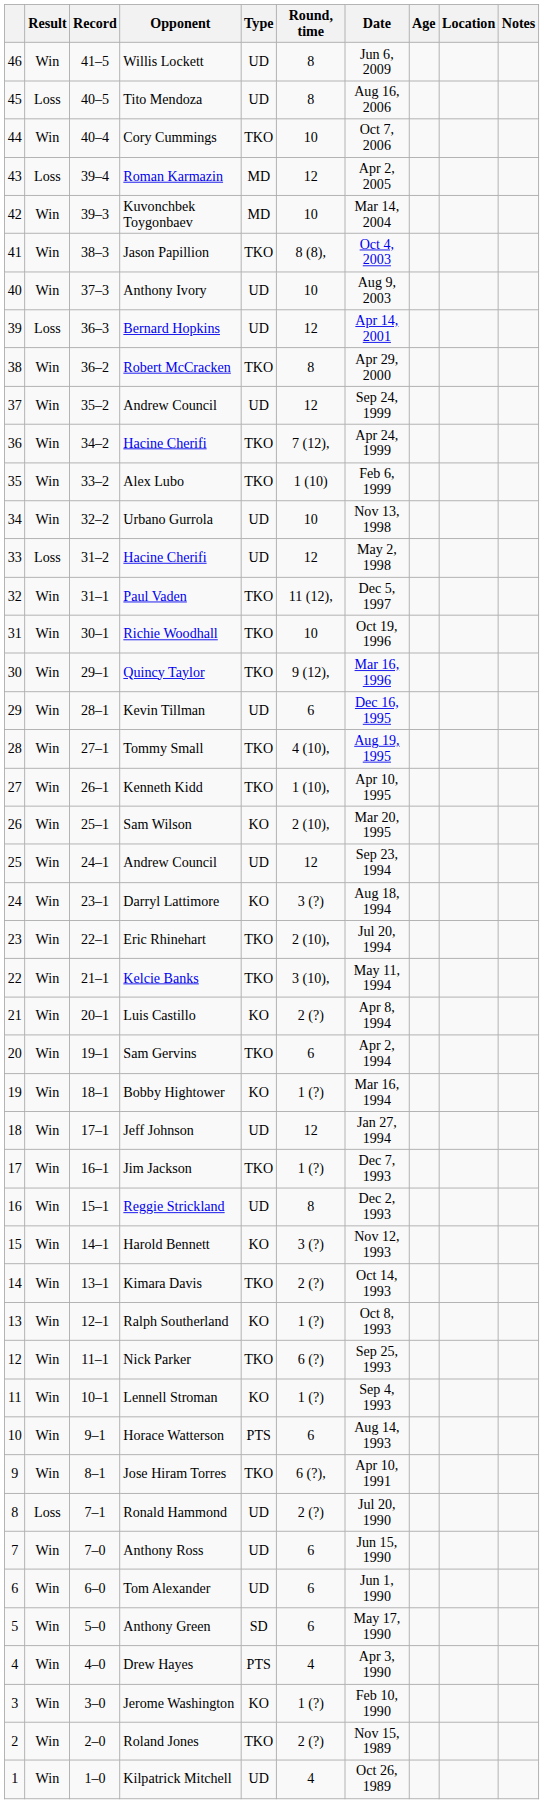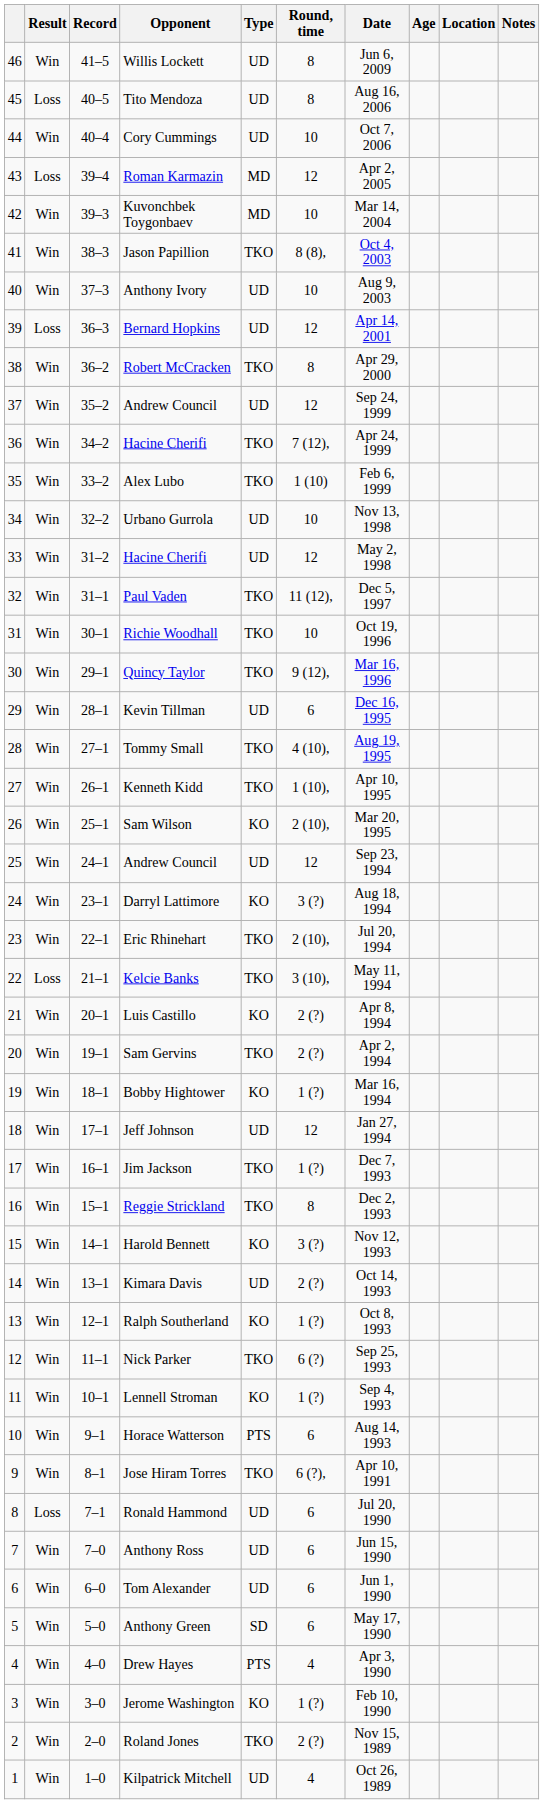(259, 138) TKO -> (259, 138) UD
(47, 557) Loss -> (47, 557) Win
(47, 977) Win -> (47, 977) Loss
(311, 1054) 6 -> (311, 1054) 2 (?)
(259, 1206) UD -> (259, 1206) TKO
(259, 1283) TKO -> (259, 1283) UD
(311, 1512) 2 (?) -> (311, 1512) 6
